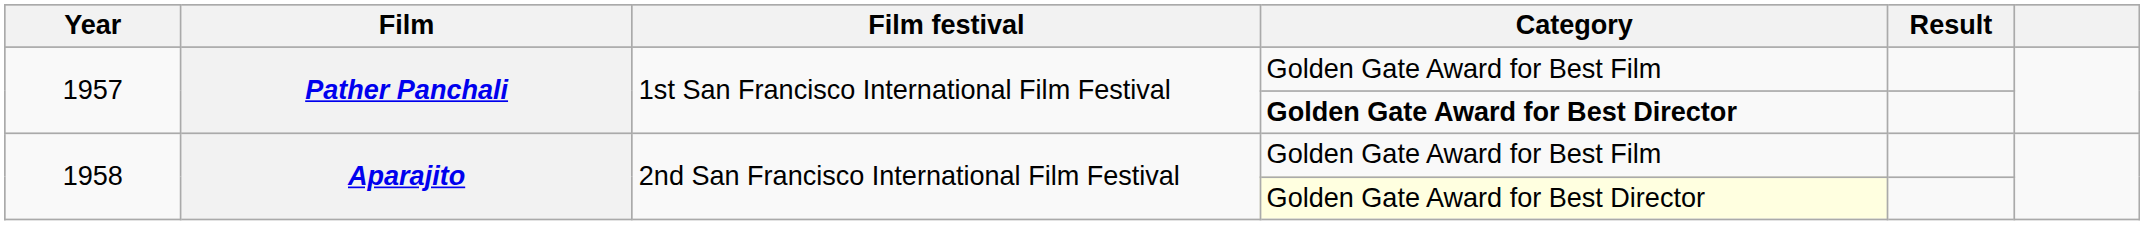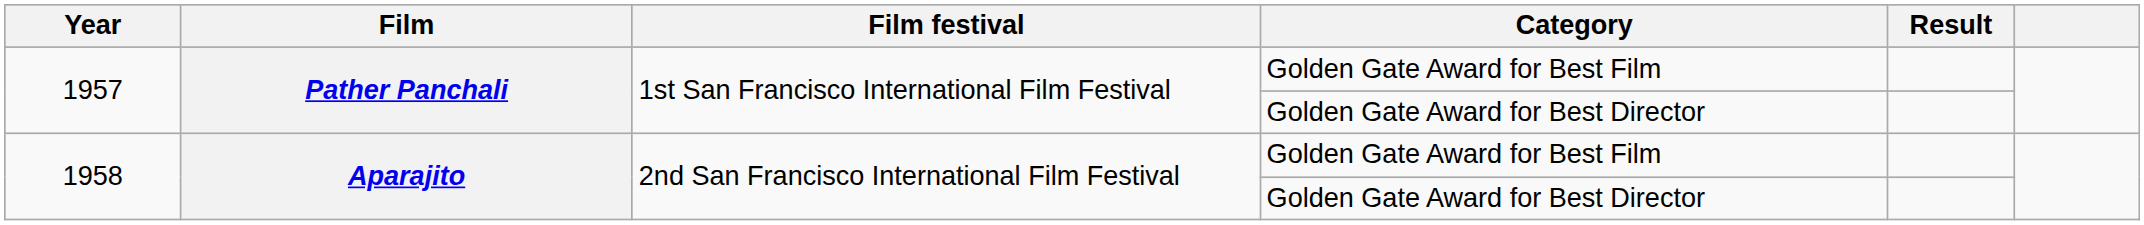(1502, 111) bold -> (1486, 111) normal
(1486, 197) lightyellow background -> (1486, 197) no background
